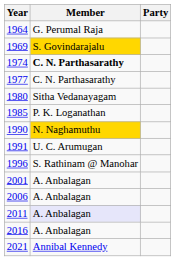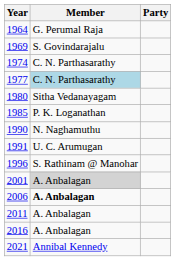(69, 46) gold background -> (69, 46) no background
(78, 63) bold -> (74, 63) normal
(74, 79) no background -> (74, 79) lightblue background
(66, 130) gold background -> (66, 130) no background
(62, 180) no background -> (62, 180) lightgrey background
(62, 197) normal -> (64, 197) bold
(62, 213) lavender background -> (62, 213) no background
